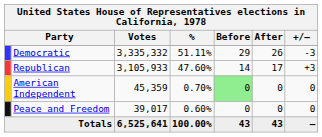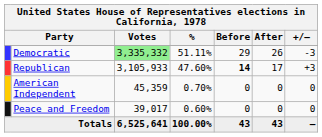(142, 53) no background -> (142, 53) lightgreen background
(244, 68) normal -> (244, 68) bold
(247, 89) lightgreen background -> (247, 89) no background
